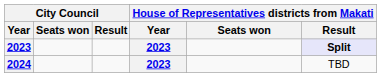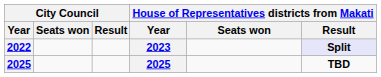(19, 47) 2023 -> (19, 47) 2022
(19, 64) 2024 -> (19, 64) 2025
(158, 64) 2023 -> (158, 64) 2025
(339, 64) normal -> (339, 64) bold
